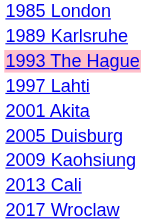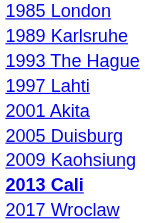(73, 61) pink background -> (73, 61) no background
(44, 185) normal -> (45, 185) bold
